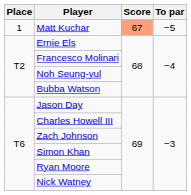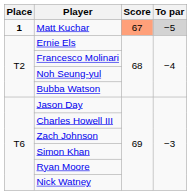(19, 27) normal -> (19, 27) bold
(170, 27) no background -> (170, 27) lightgrey background
